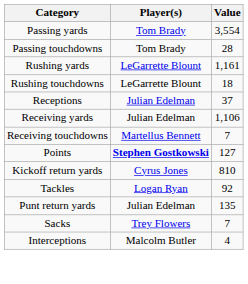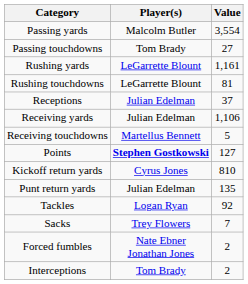(161, 30) Tom Brady -> (161, 30) Malcolm Butler
(227, 48) 28 -> (227, 48) 27
(227, 83) 18 -> (227, 83) 81
(227, 135) 7 -> (227, 135) 5
rows swapped: (57, 205) <-> (57, 188)
+ row: (57, 247)
(161, 240) Malcolm Butler -> (161, 270) Tom Brady
(227, 240) 4 -> (227, 270) 2
